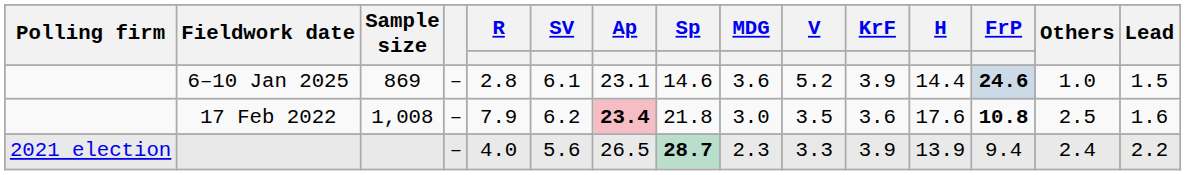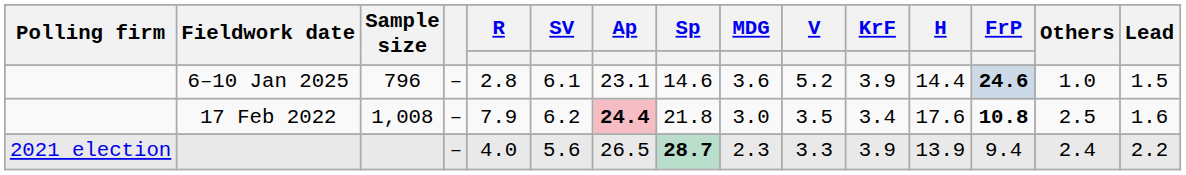(402, 82) 869 -> (402, 82) 796
(625, 116) 23.4 -> (625, 116) 24.4
(877, 116) 3.6 -> (877, 116) 3.4
